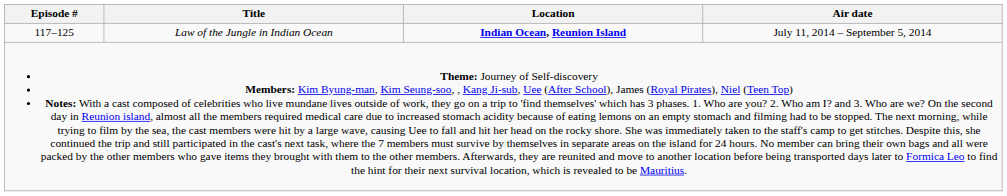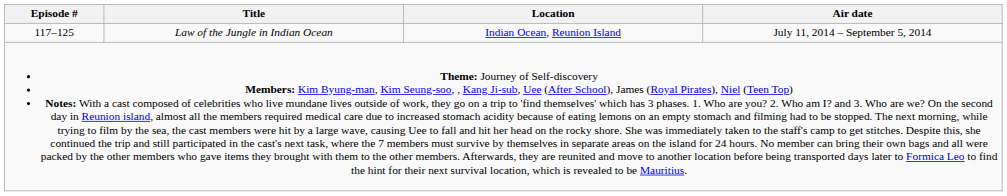(553, 33) bold -> (553, 33) normal
